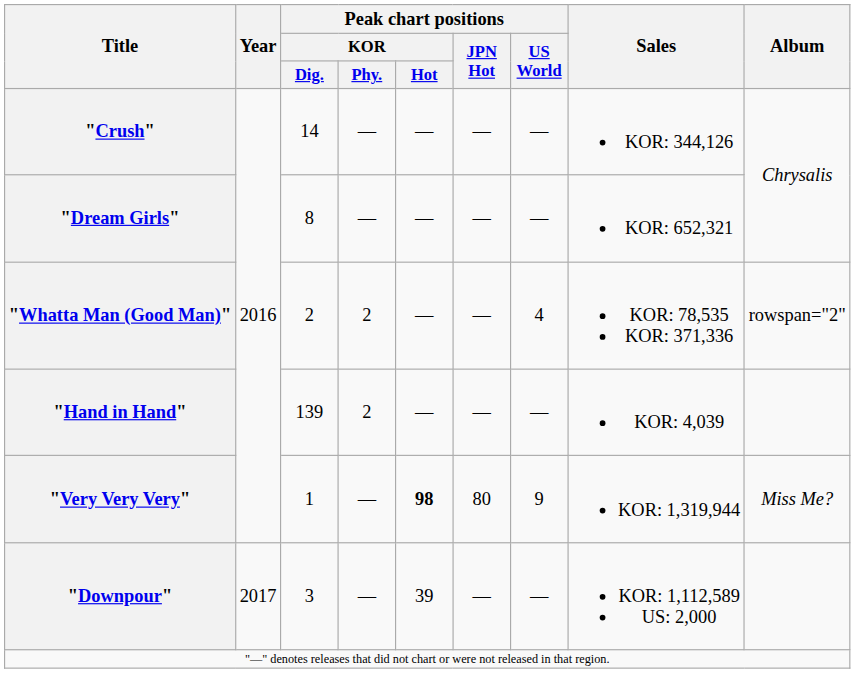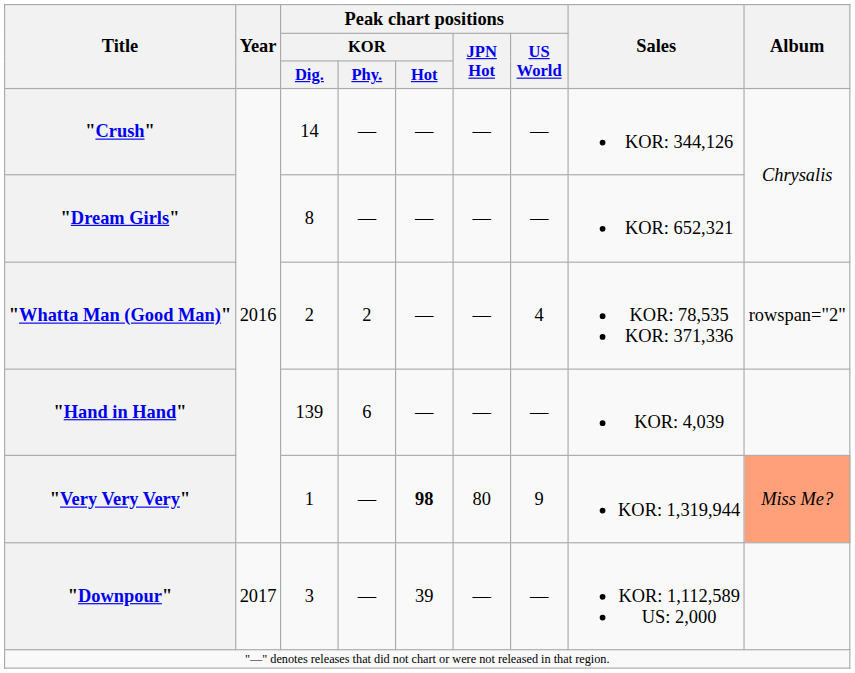(367, 412) 2 -> (367, 412) 6
(797, 499) no background -> (797, 499) lightsalmon background
